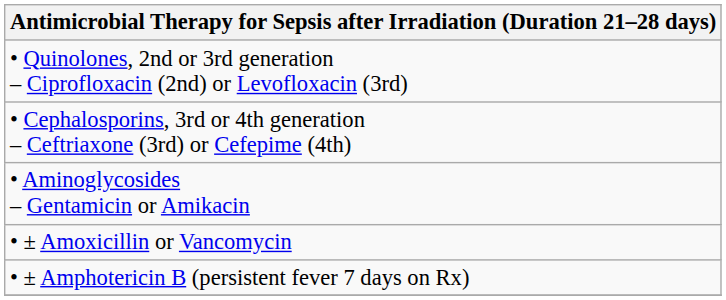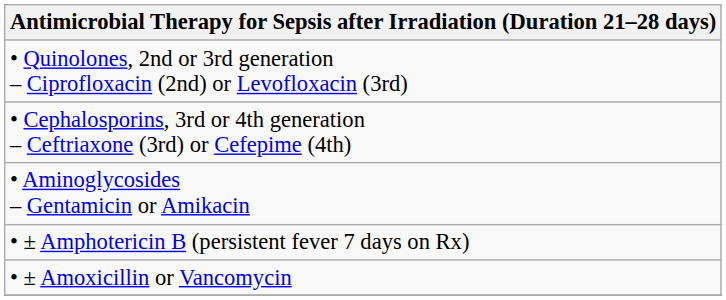(151, 241) • ± Amoxicillin or Vancomycin -> (240, 241) • ± Amphotericin B (persistent fever 7 days on Rx)
(240, 277) • ± Amphotericin B (persistent fever 7 days on Rx) -> (151, 277) • ± Amoxicillin or Vancomycin
